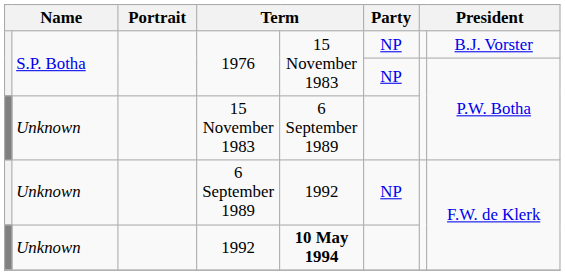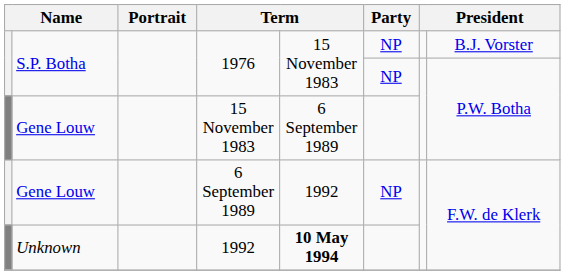(48, 127) Unknown -> (56, 127) Gene Louw
(48, 192) Unknown -> (56, 192) Gene Louw
